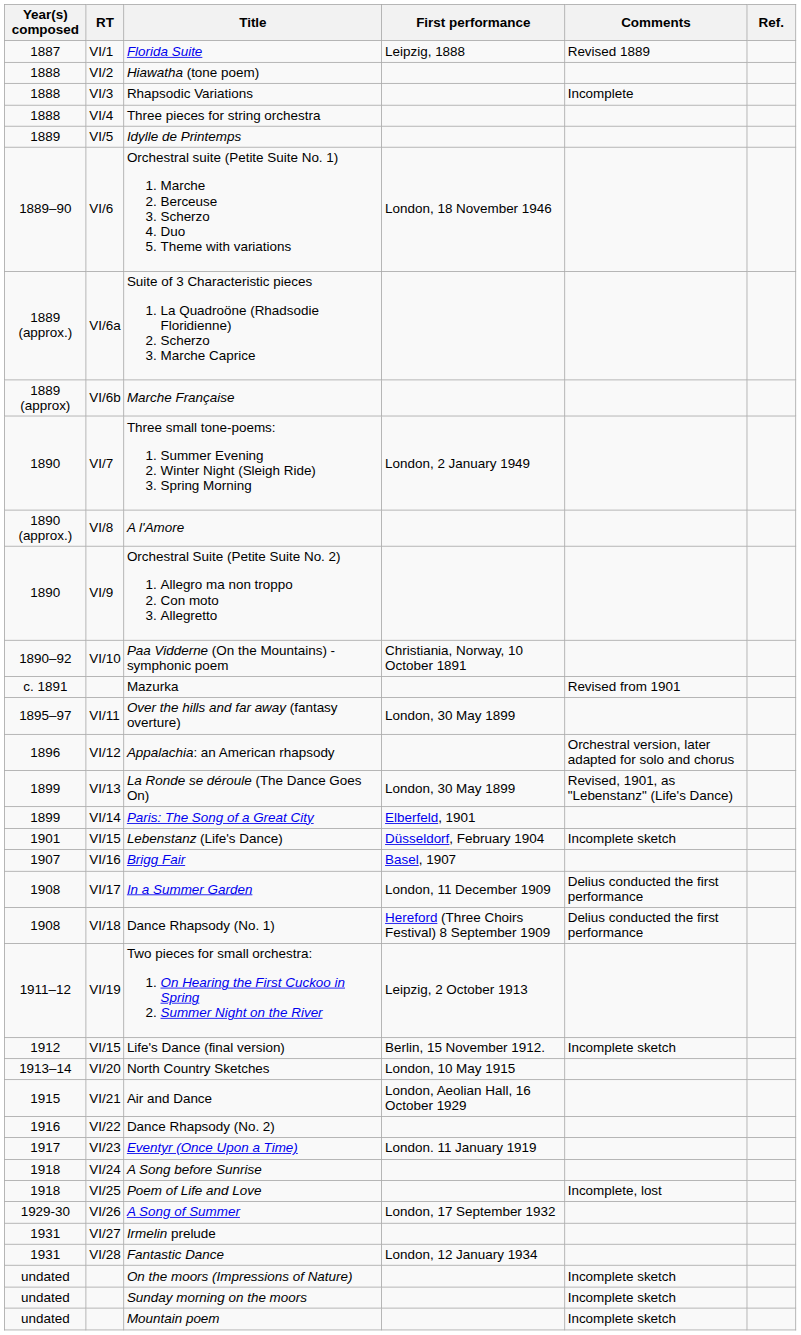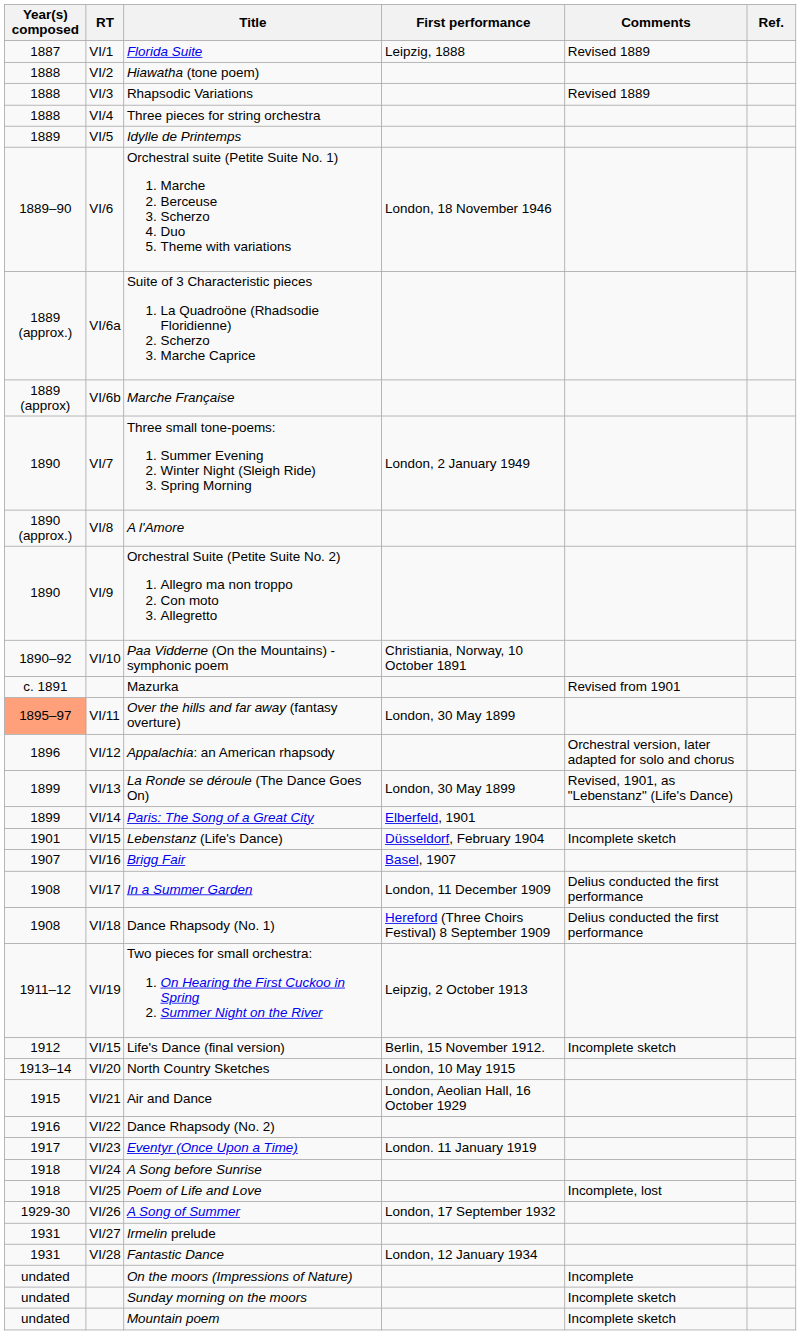(601, 94) Incomplete -> (609, 94) Revised 1889
(45, 715) no background -> (45, 715) lightsalmon background
(622, 1276) Incomplete sketch -> (601, 1276) Incomplete
